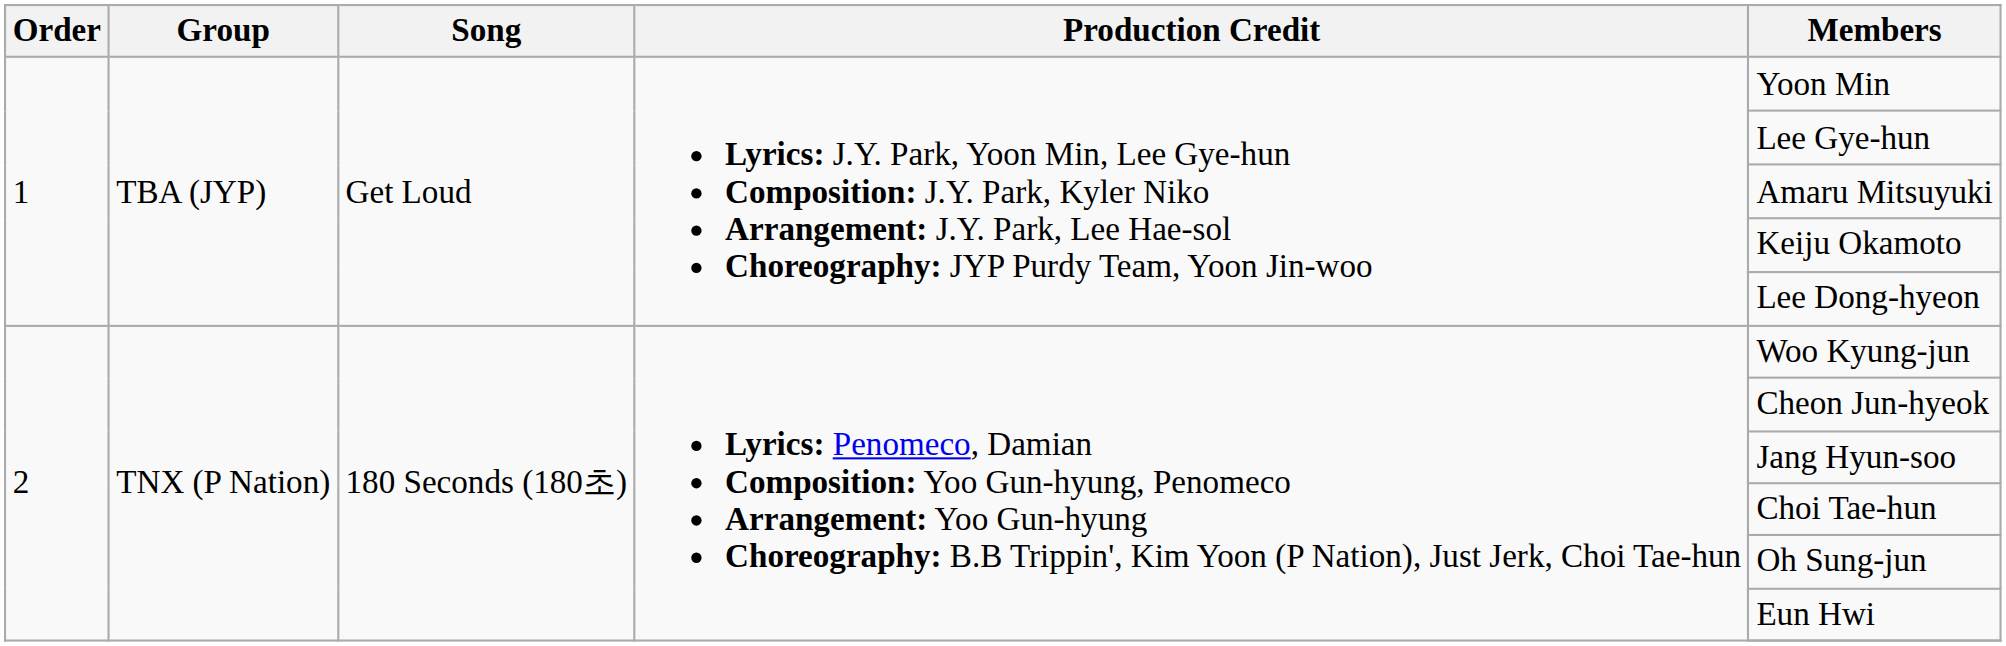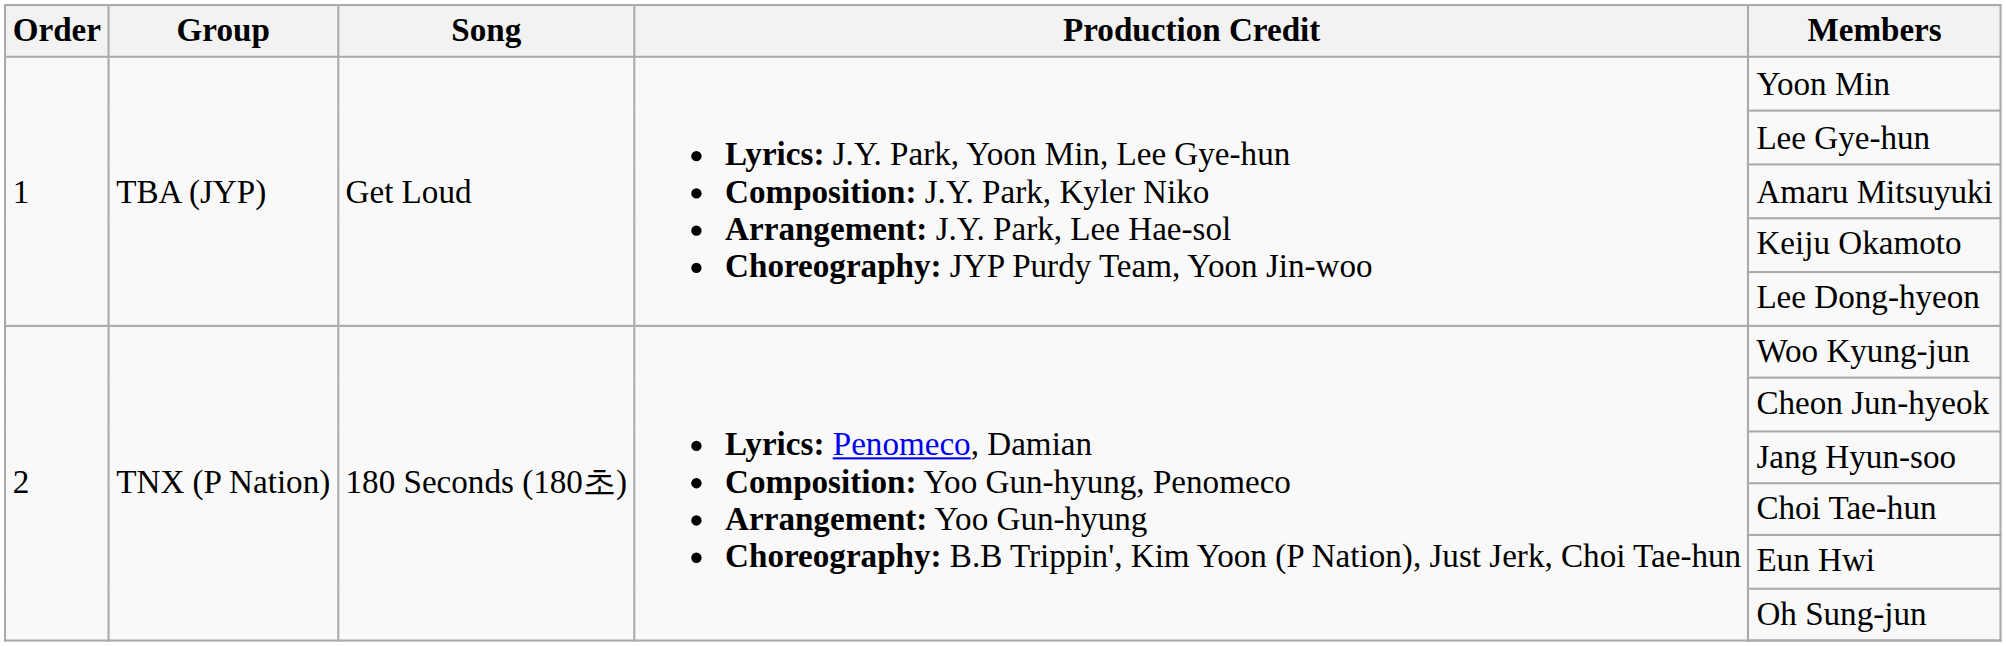(1841, 561) Oh Sung-jun -> (1816, 561) Eun Hwi
(1816, 613) Eun Hwi -> (1841, 613) Oh Sung-jun
